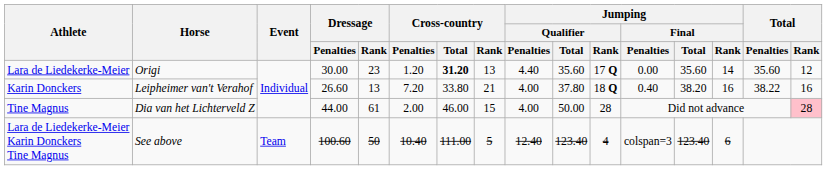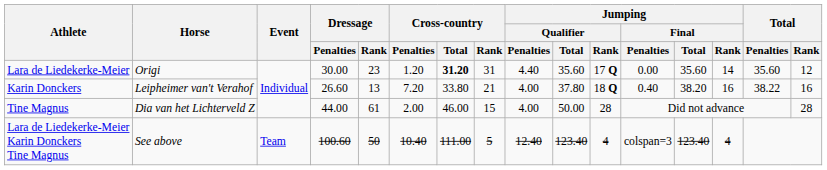(489, 70) 13 -> (489, 70) 31
(806, 108) pink background -> (806, 108) no background
(728, 141) 6 -> (728, 141) 4
